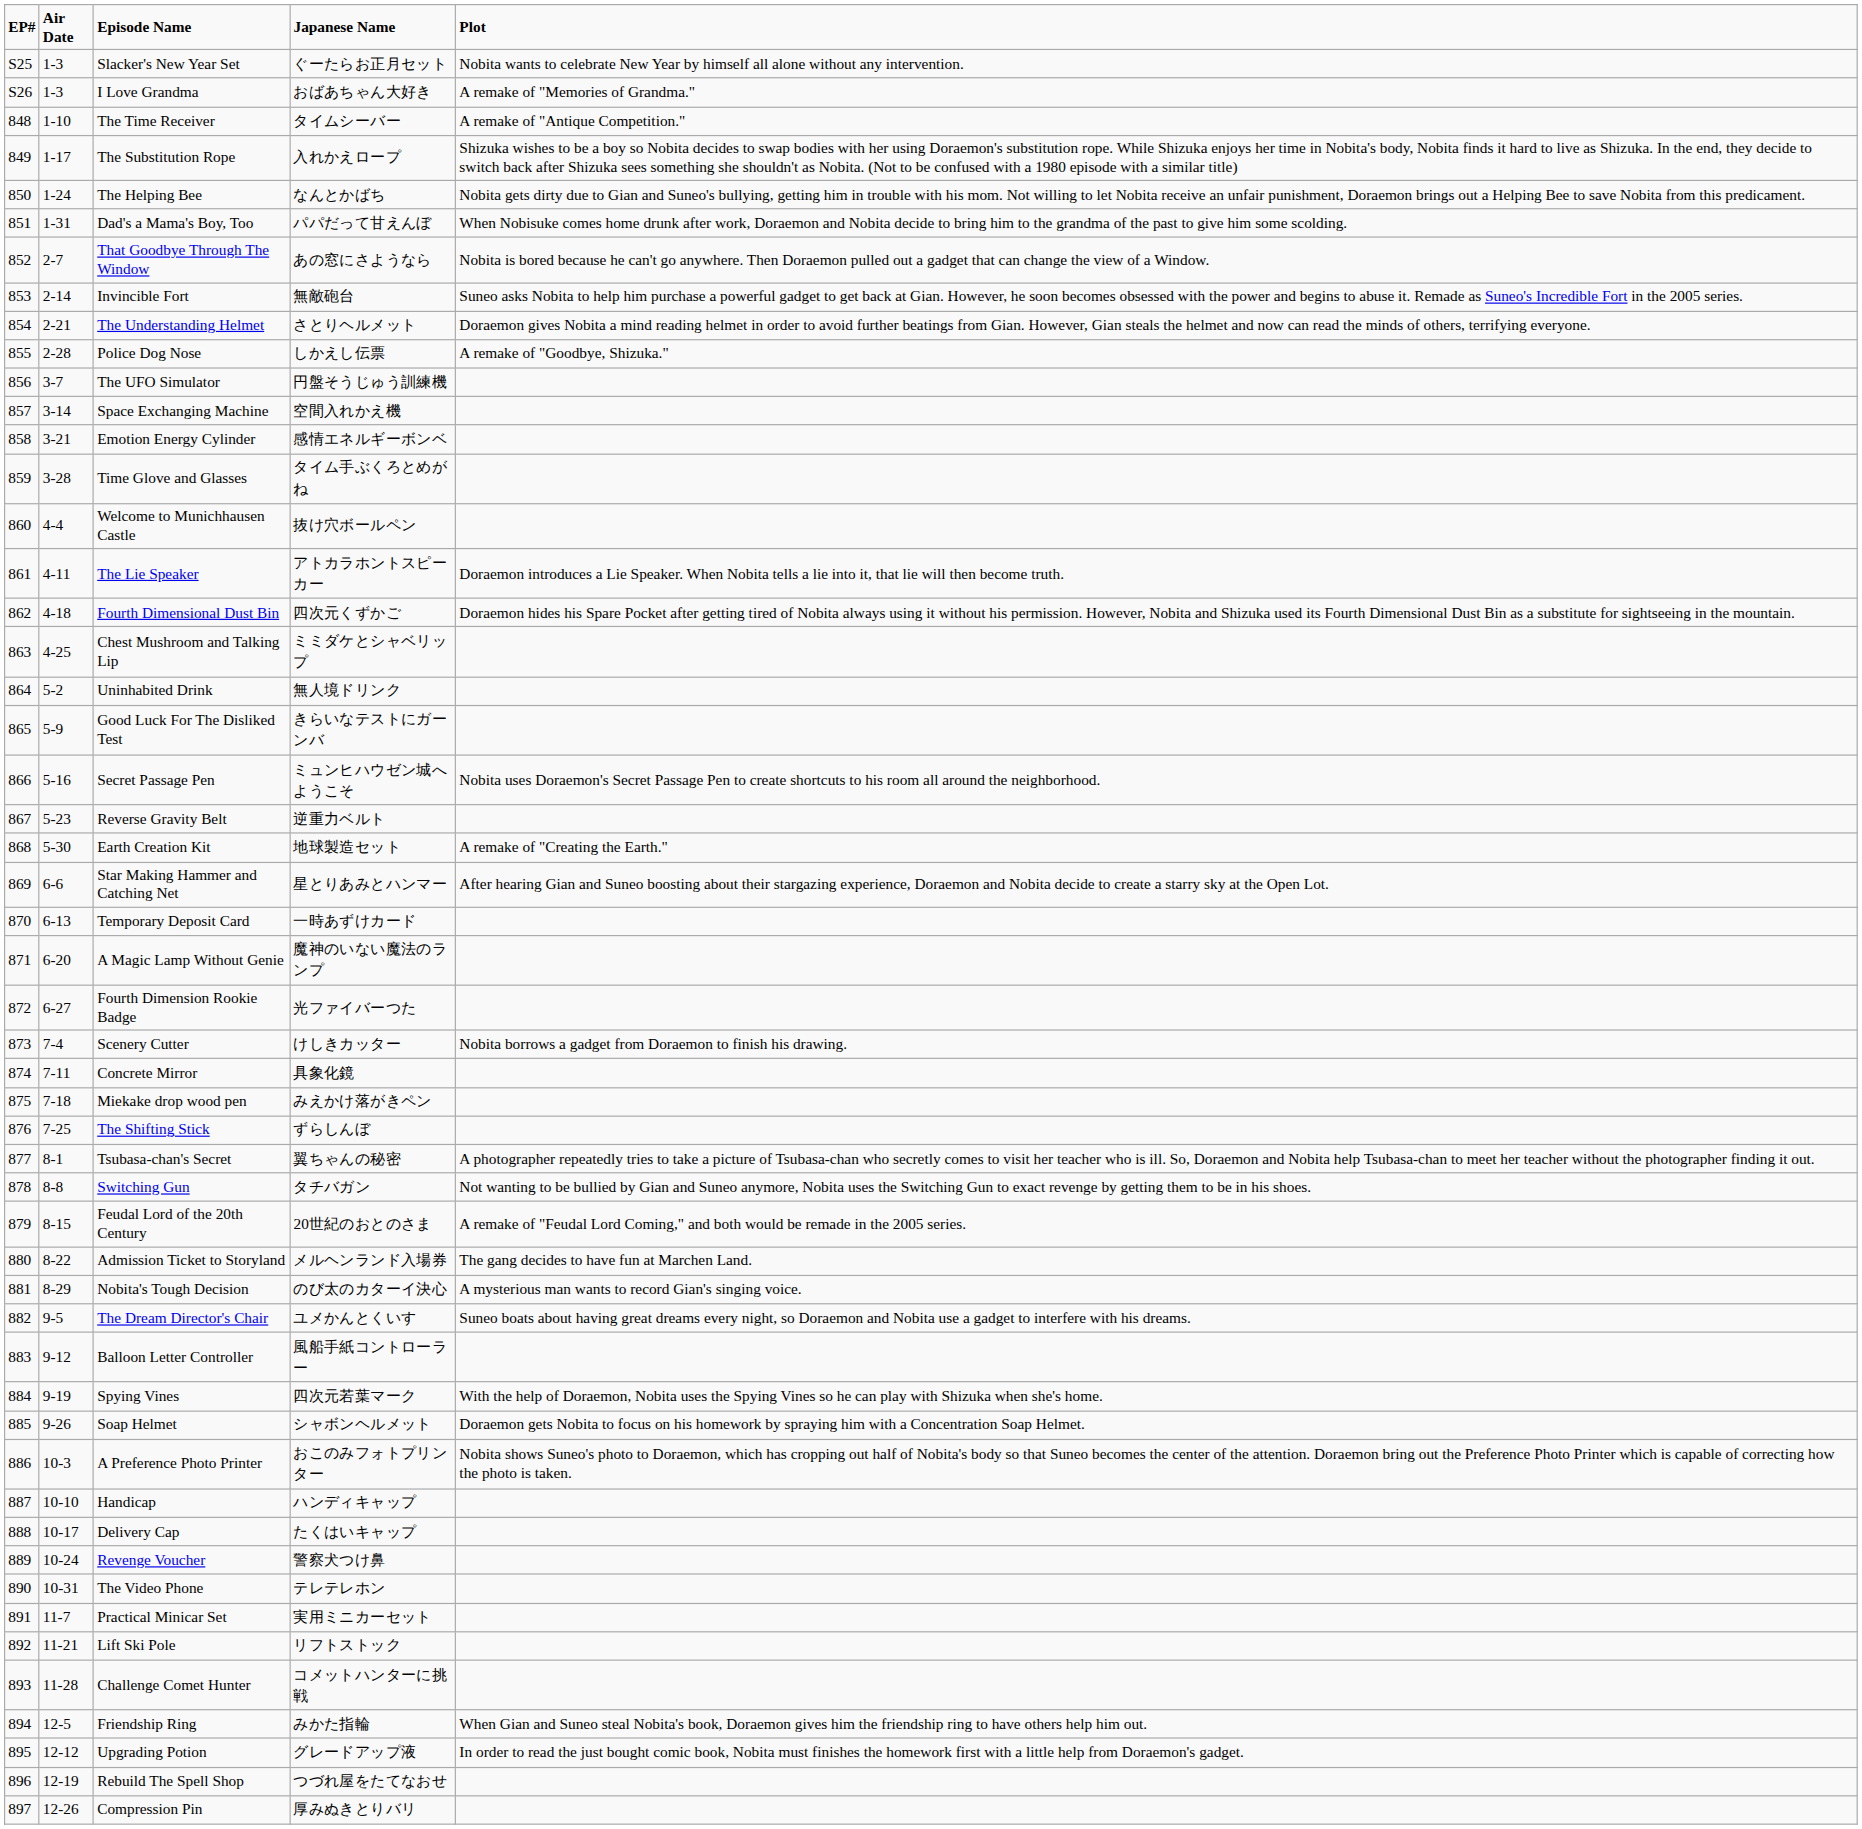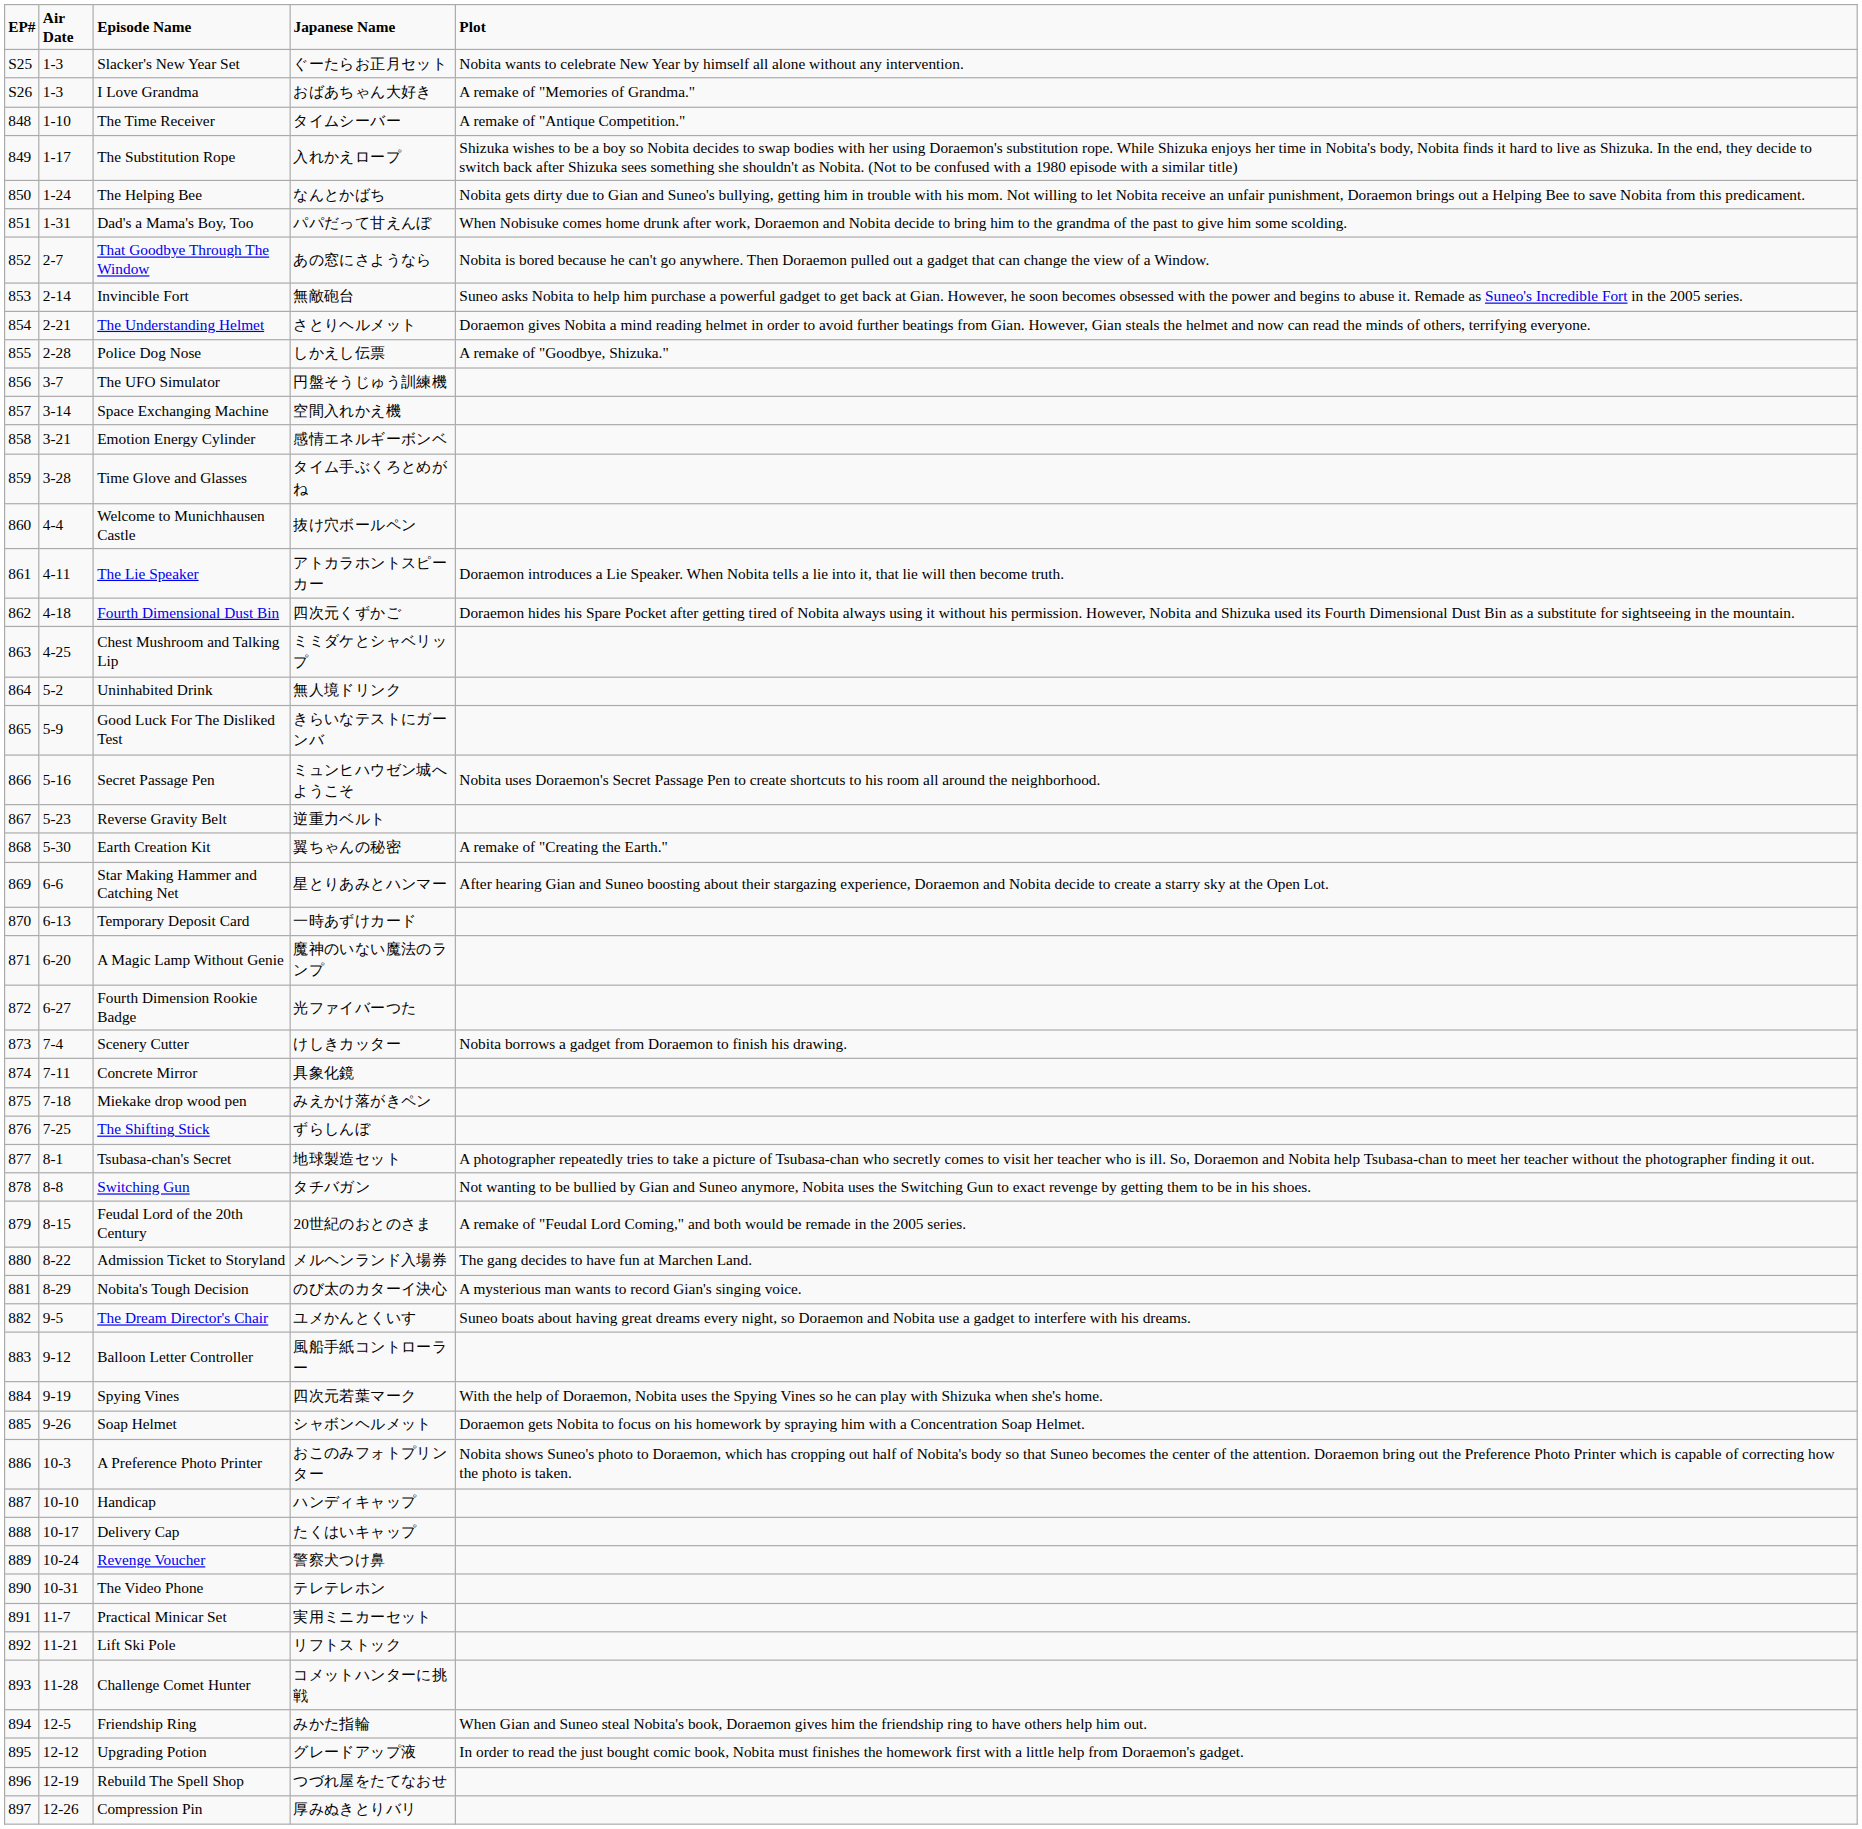(347, 847) 地球製造セット -> (347, 847) 翼ちゃんの秘密
(347, 1158) 翼ちゃんの秘密 -> (347, 1158) 地球製造セット
